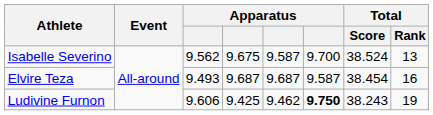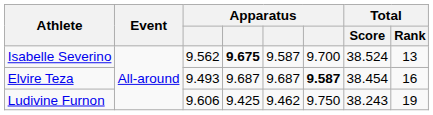(243, 57) normal -> (243, 57) bold
(323, 79) normal -> (323, 79) bold
(323, 100) bold -> (323, 100) normal
